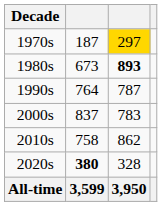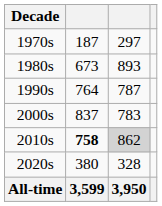(129, 41) gold background -> (129, 41) no background
(129, 66) bold -> (129, 66) normal
(87, 139) normal -> (87, 139) bold
(129, 139) no background -> (129, 139) lightgrey background
(87, 164) bold -> (87, 164) normal
